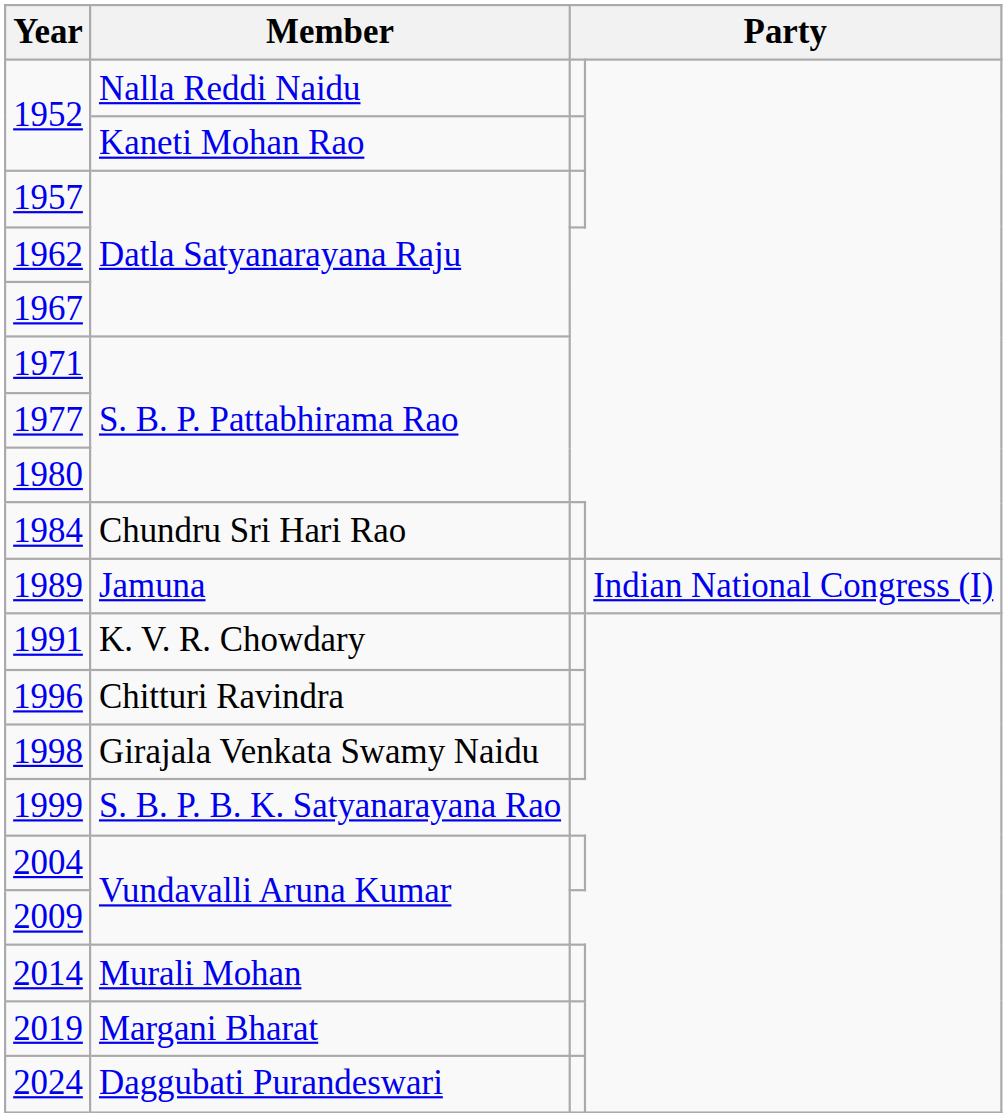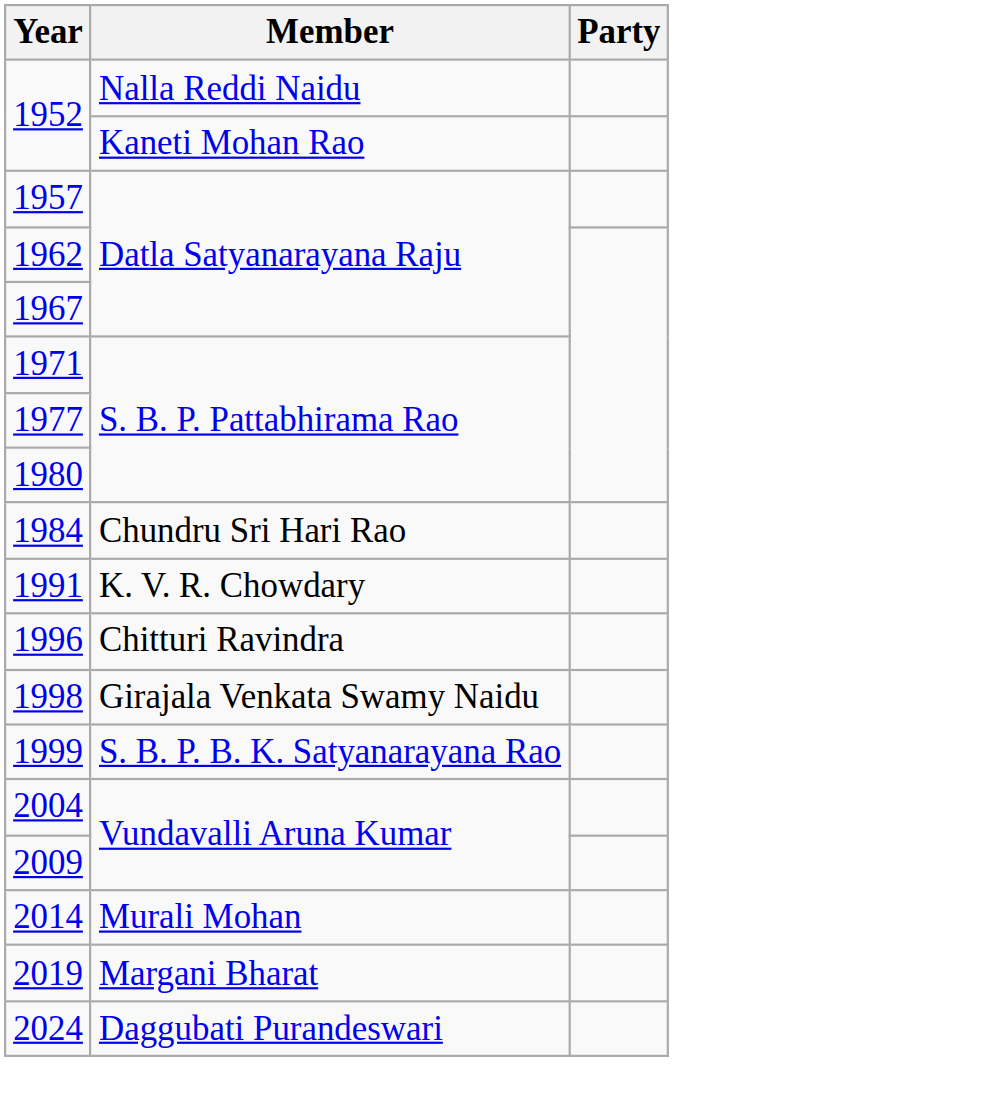- row: (48, 585)
